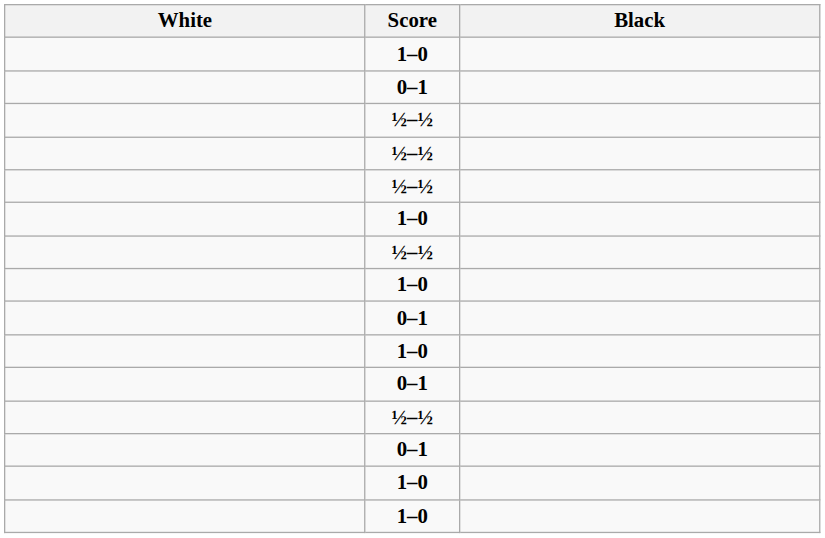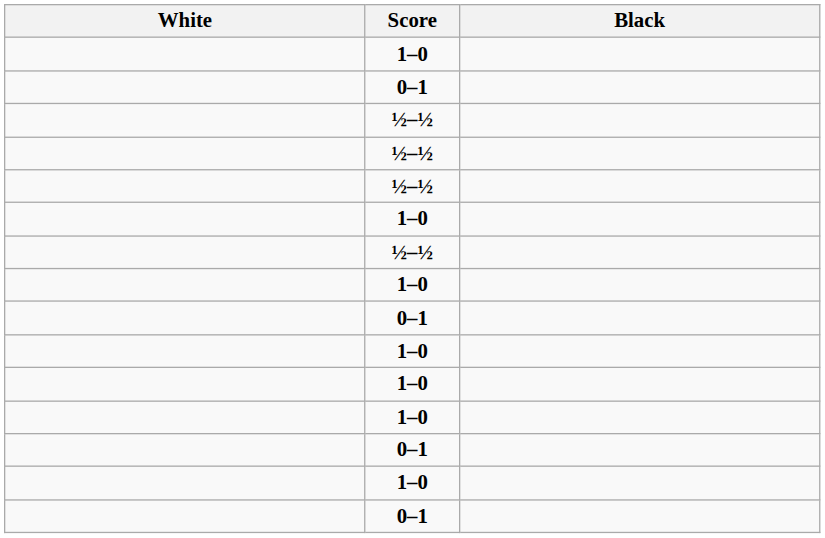(412, 383) 0–1 -> (412, 383) 1–0
(412, 416) ½–½ -> (412, 416) 1–0
(412, 515) 1–0 -> (412, 515) 0–1
